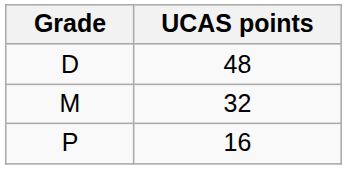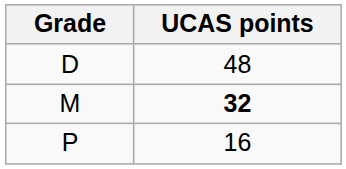(237, 103) normal -> (237, 103) bold
